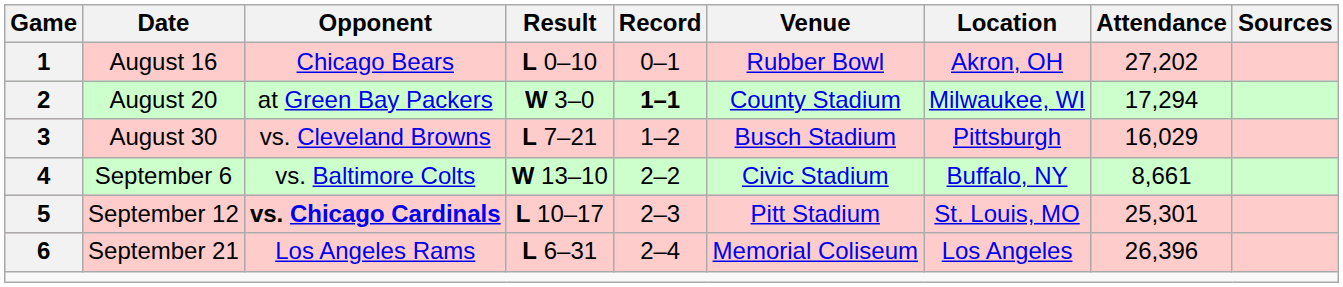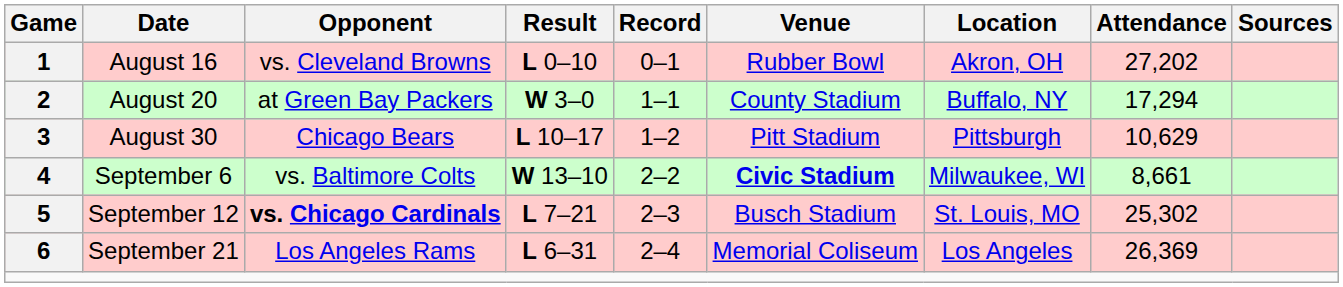(375, 61) Chicago Bears -> (375, 61) vs. Cleveland Browns
(660, 99) bold -> (660, 99) normal
(1007, 99) Milwaukee, WI -> (1007, 99) Buffalo, NY
(375, 137) vs. Cleveland Browns -> (375, 137) Chicago Bears
(560, 137) L 7–21 -> (560, 137) L 10–17
(815, 137) Busch Stadium -> (815, 137) Pitt Stadium
(1161, 137) 16,029 -> (1161, 137) 10,629
(815, 175) normal -> (815, 175) bold
(1007, 175) Buffalo, NY -> (1007, 175) Milwaukee, WI
(560, 213) L 10–17 -> (560, 213) L 7–21
(815, 213) Pitt Stadium -> (815, 213) Busch Stadium
(1161, 213) 25,301 -> (1161, 213) 25,302
(1161, 251) 26,396 -> (1161, 251) 26,369
